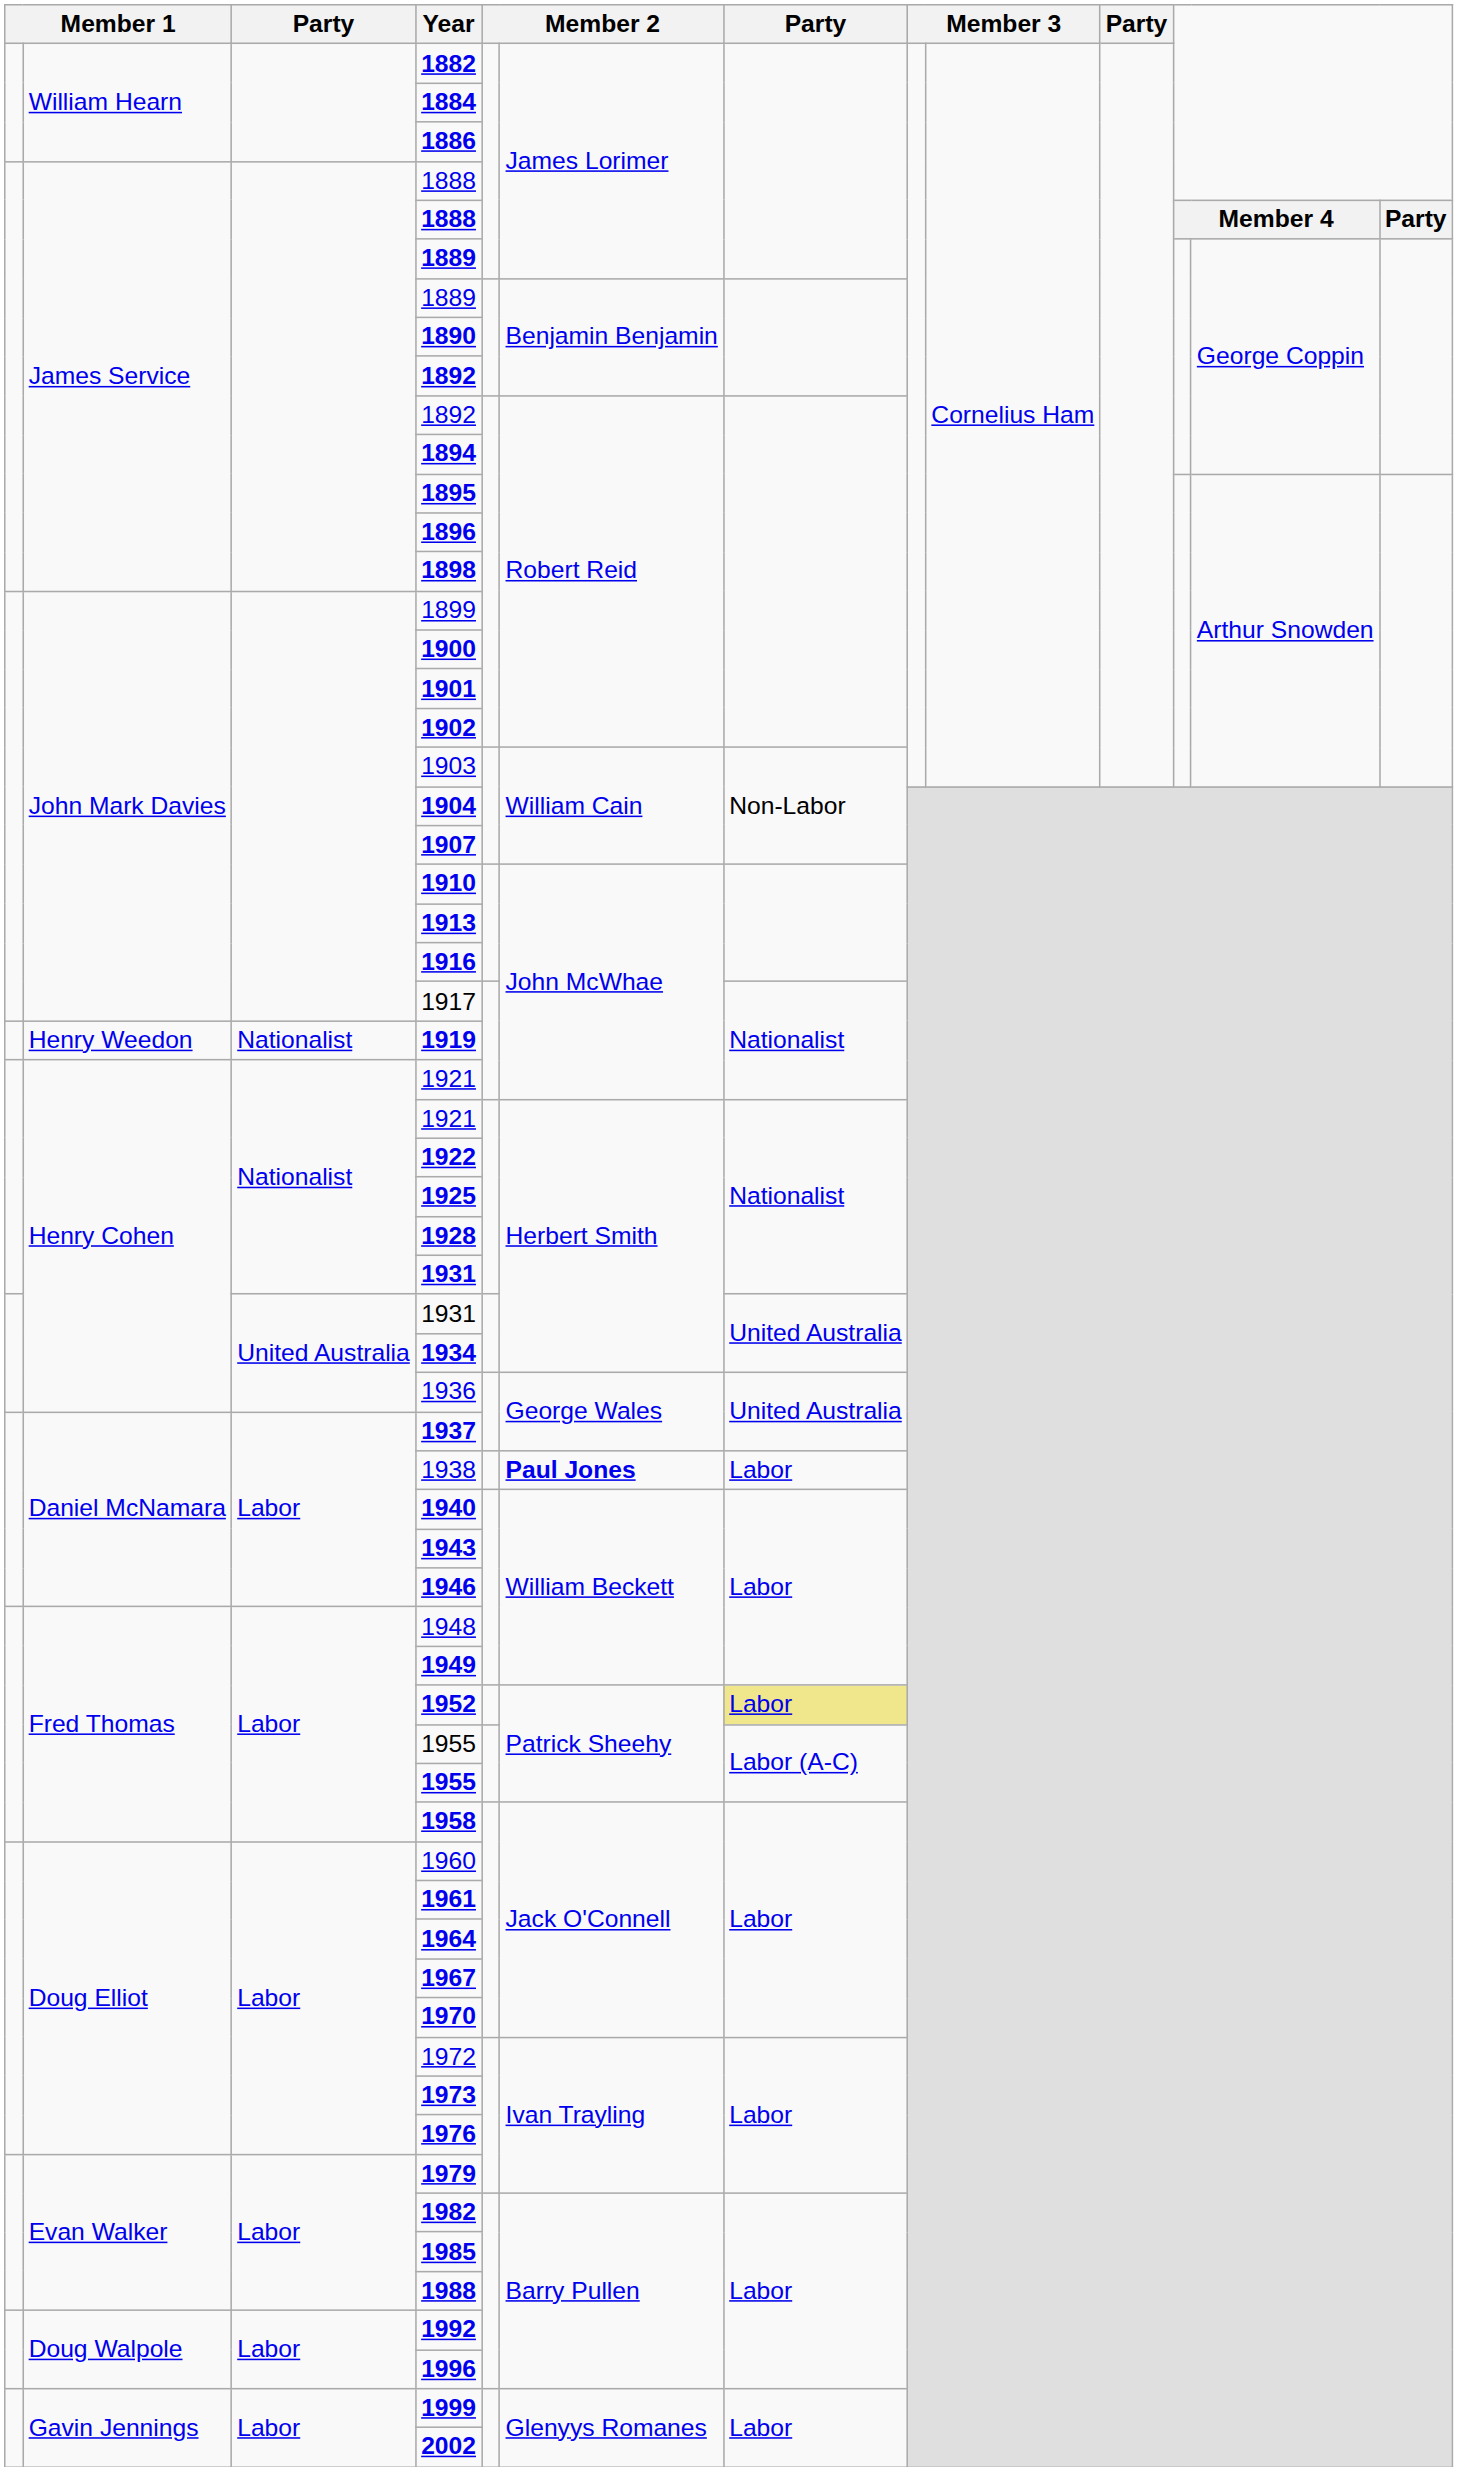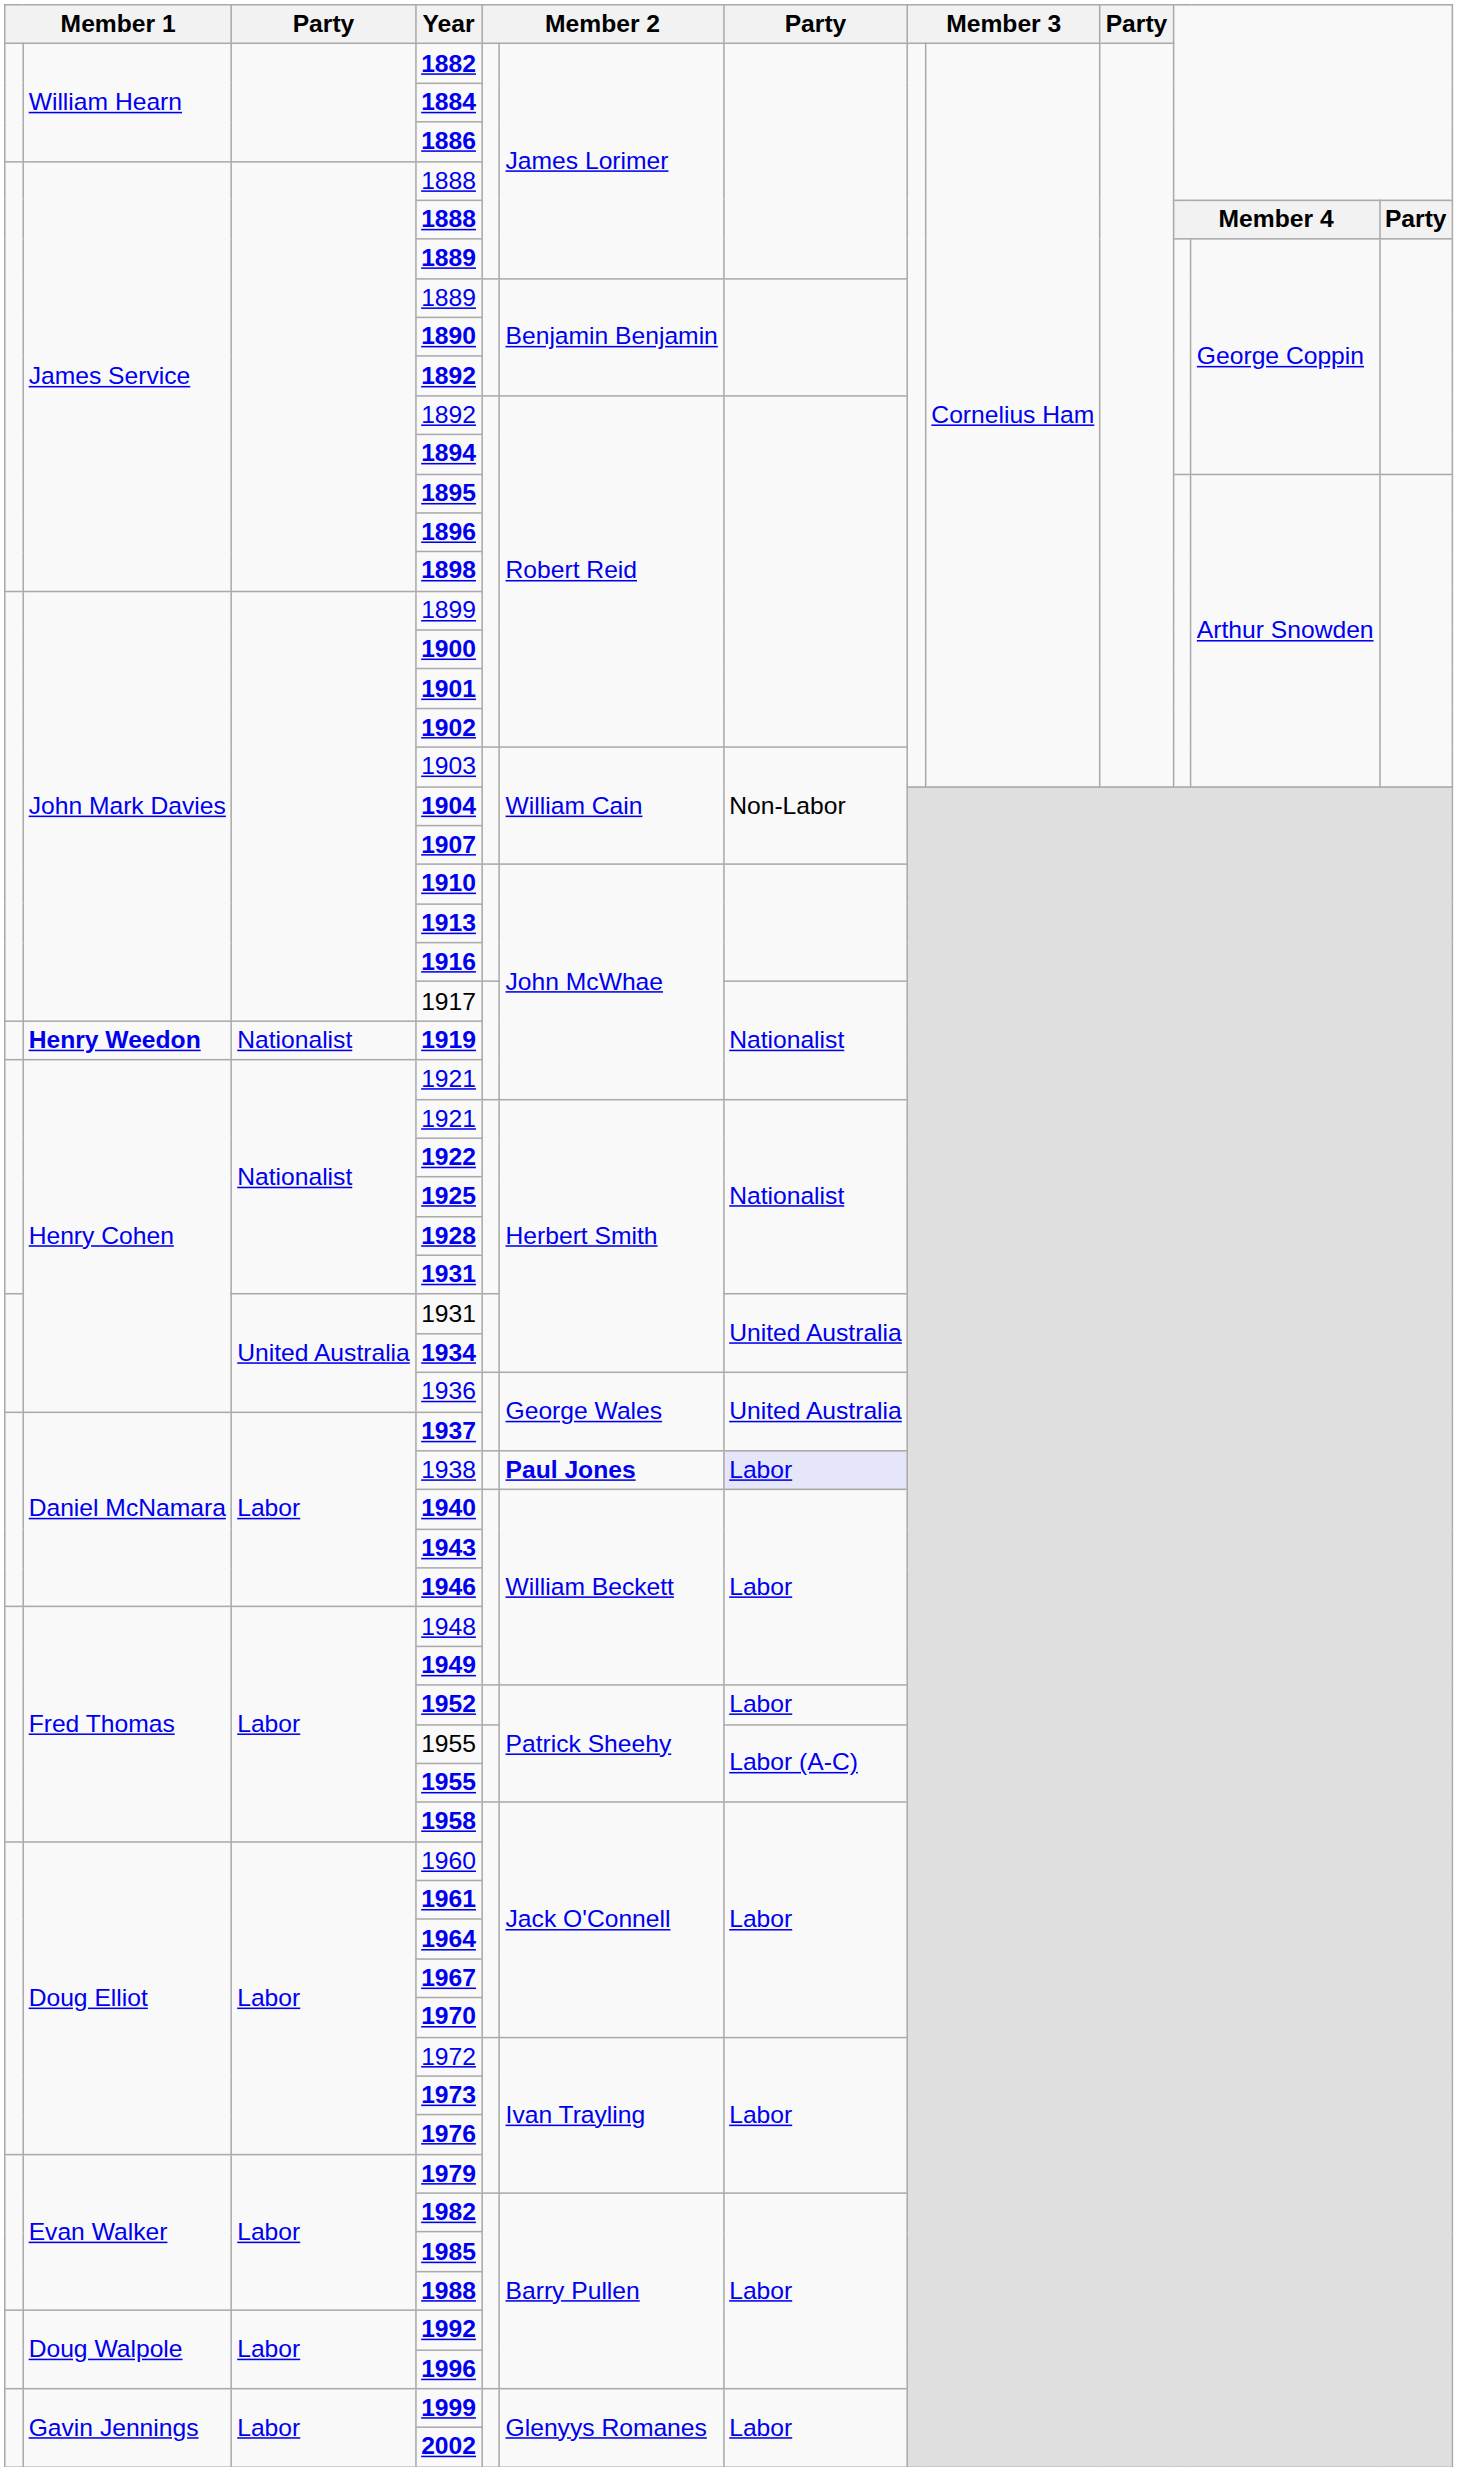(111, 1040) normal -> (115, 1040) bold
(761, 1469) no background -> (761, 1469) lavender background
(761, 1704) khaki background -> (761, 1704) no background
